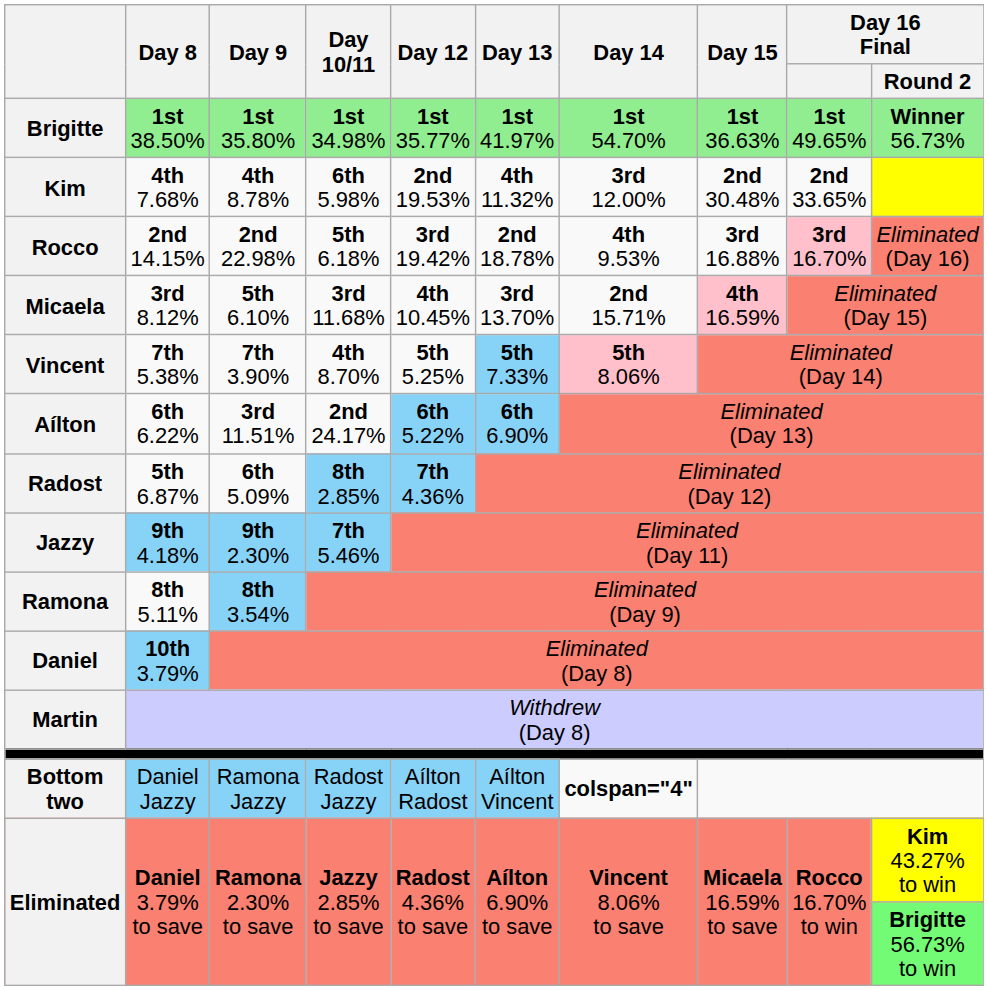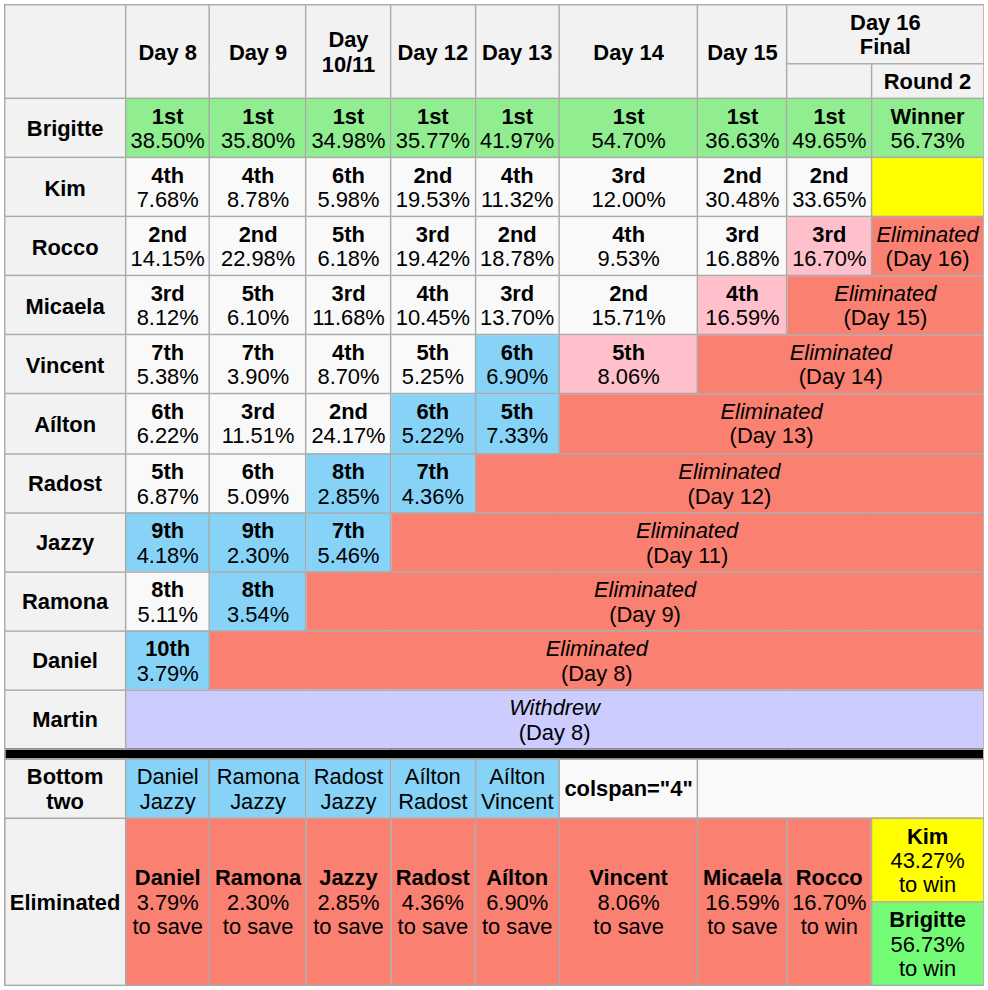(517, 365) 5th 7.33% -> (517, 365) 6th 6.90%
(517, 424) 6th 6.90% -> (517, 424) 5th 7.33%
